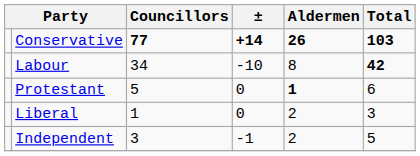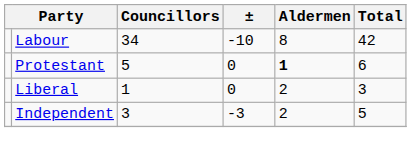- row: (69, 41)
(376, 65) bold -> (367, 41) normal
(245, 139) -1 -> (236, 114) -3
